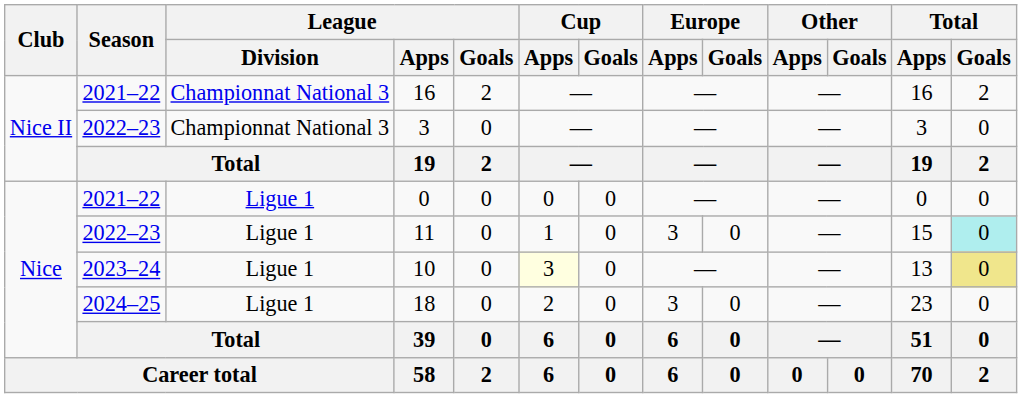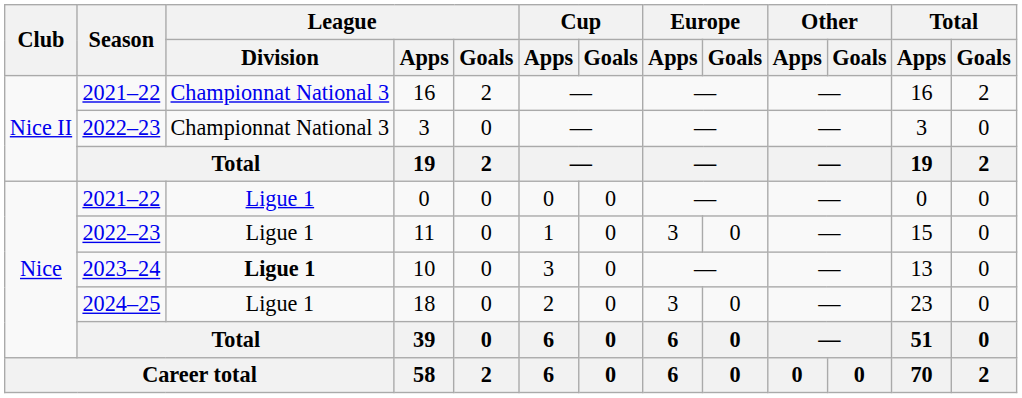(984, 233) paleturquoise background -> (984, 233) no background
(280, 269) normal -> (280, 269) bold
(548, 269) lightyellow background -> (548, 269) no background
(984, 269) khaki background -> (984, 269) no background
